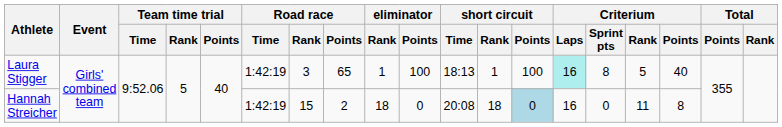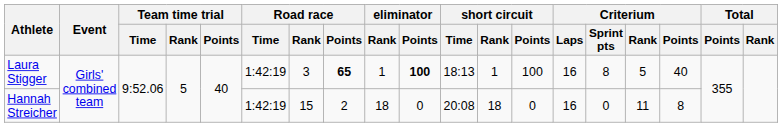(344, 72) normal -> (344, 72) bold
(420, 72) normal -> (420, 72) bold
(570, 72) paleturquoise background -> (570, 72) no background
(532, 106) lightblue background -> (532, 106) no background
